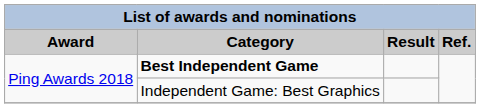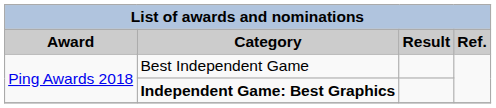(229, 66) bold -> (225, 66) normal
(260, 91) normal -> (268, 91) bold
